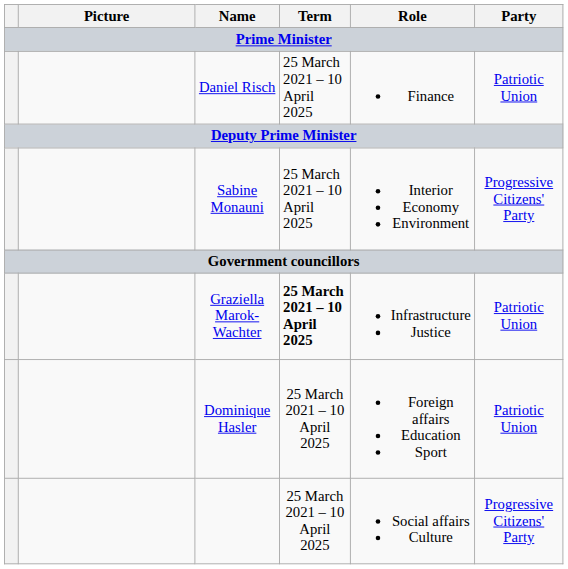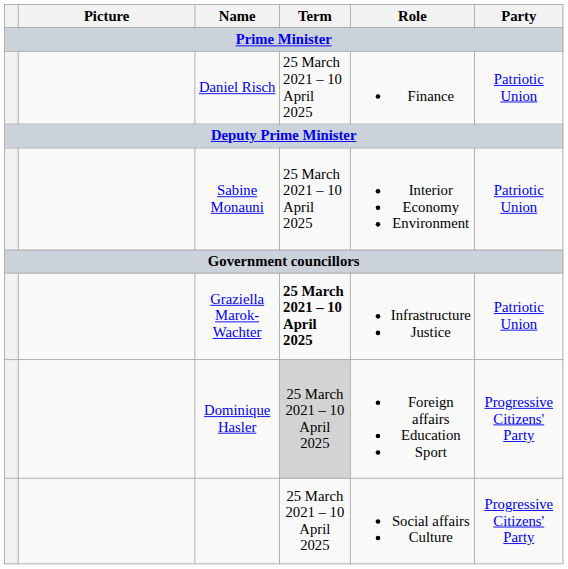(519, 198) Progressive Citizens' Party -> (519, 198) Patriotic Union
(315, 418) no background -> (315, 418) lightgrey background
(519, 418) Patriotic Union -> (519, 418) Progressive Citizens' Party
